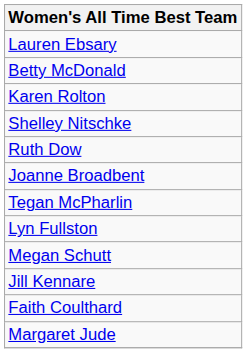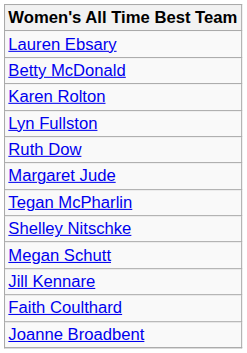(70, 123) Shelley Nitschke -> (53, 123) Lyn Fullston
(76, 176) Joanne Broadbent -> (62, 176) Margaret Jude
(53, 228) Lyn Fullston -> (70, 228) Shelley Nitschke
(62, 334) Margaret Jude -> (76, 334) Joanne Broadbent
